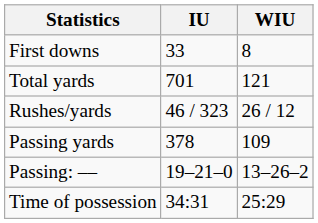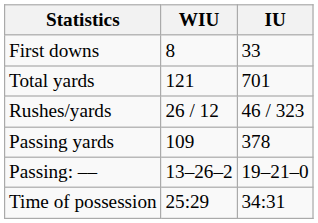columns swapped: (275, 19) <-> (199, 19)
